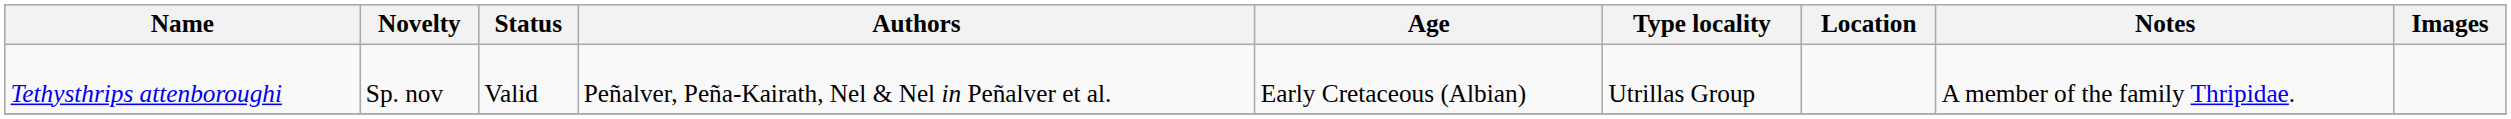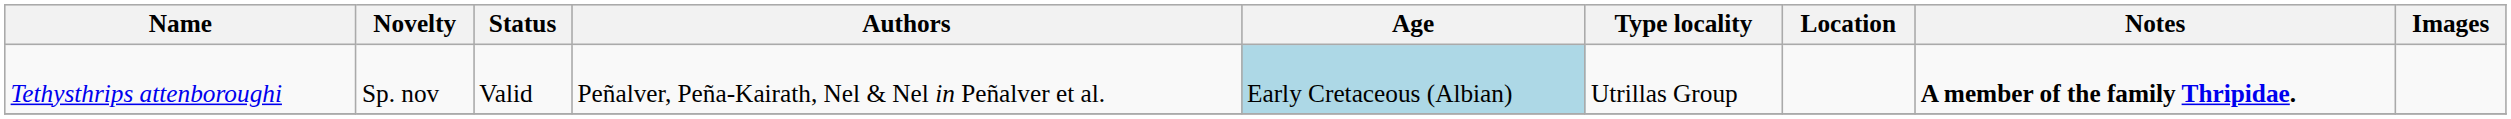(1393, 93) no background -> (1380, 93) lightblue background
(2118, 93) normal -> (2108, 93) bold
